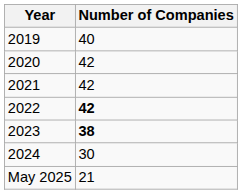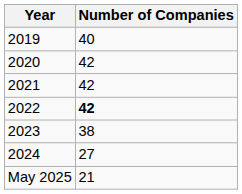(87, 131) bold -> (87, 131) normal
(87, 154) 30 -> (87, 154) 27
